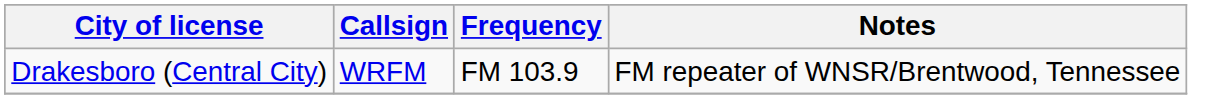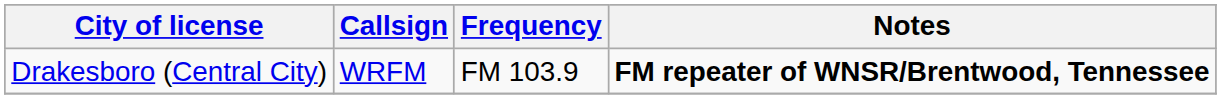(897, 70) normal -> (912, 70) bold
